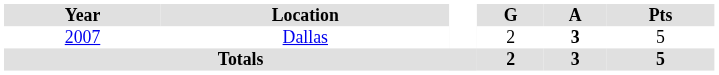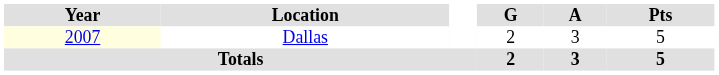(83, 37) no background -> (83, 37) lightyellow background
(575, 37) bold -> (575, 37) normal
